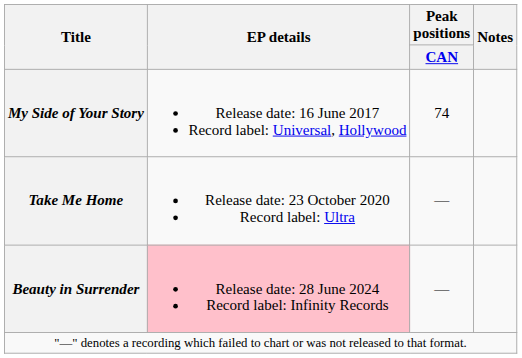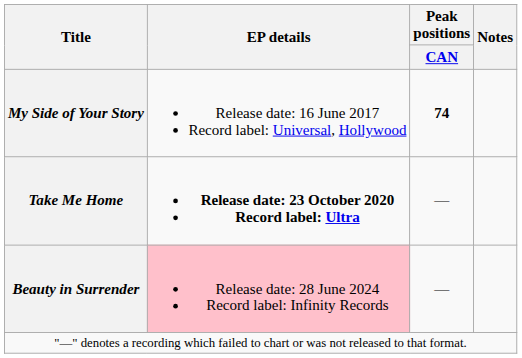(442, 113) normal -> (442, 113) bold
(279, 209) normal -> (279, 209) bold
